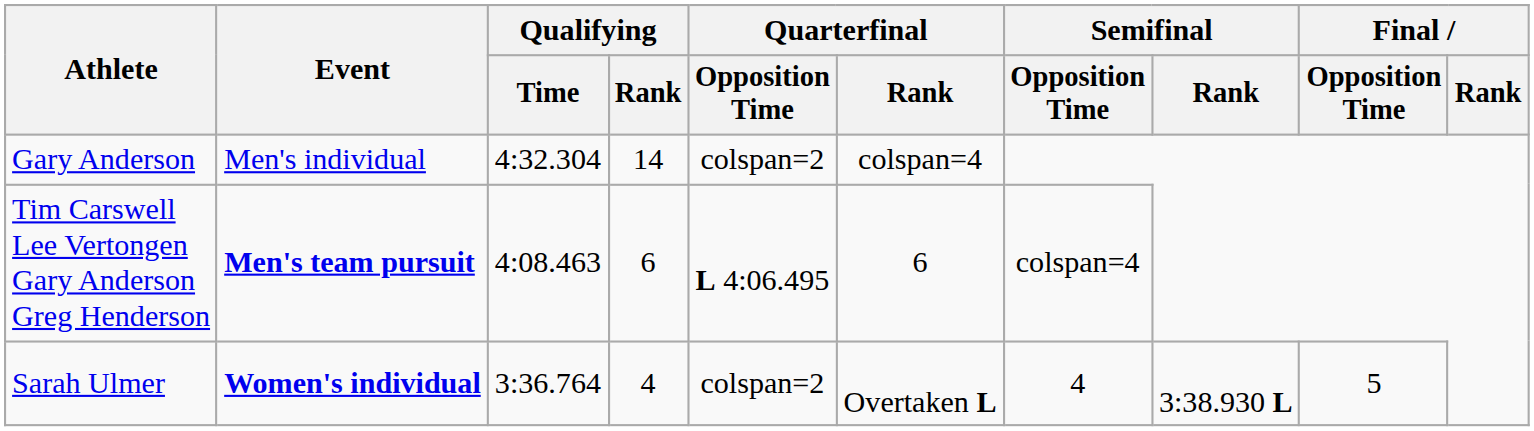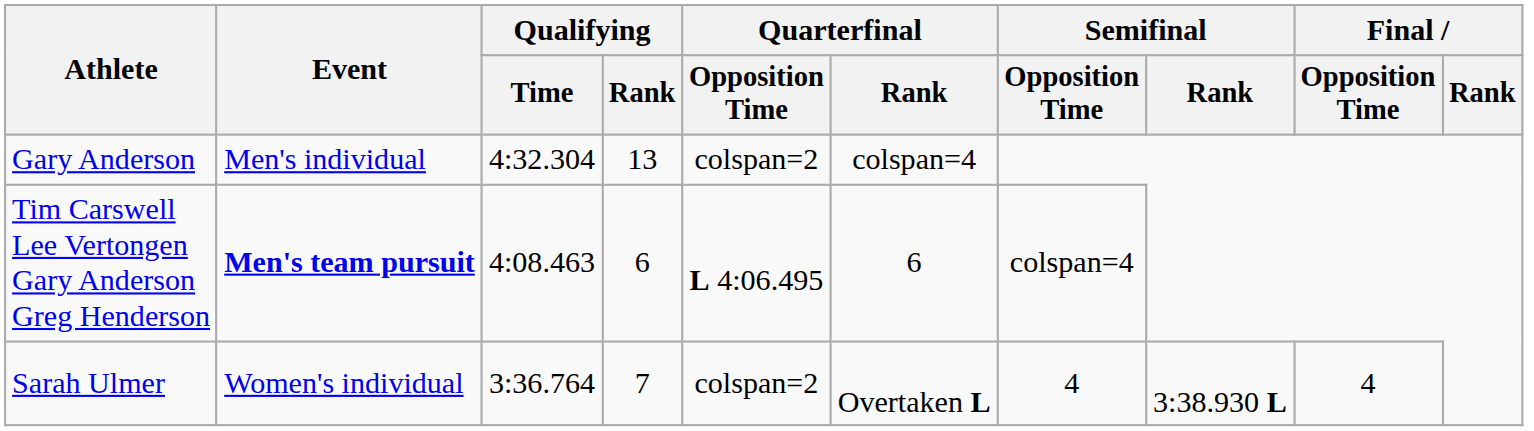(648, 159) 14 -> (642, 159) 13
(352, 383) bold -> (344, 383) normal
(648, 383) 4 -> (642, 383) 7
(1374, 383) 5 -> (1368, 383) 4
